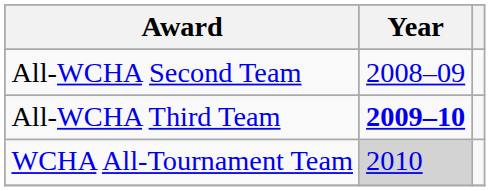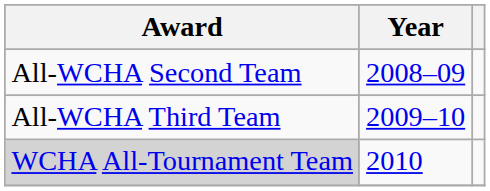(416, 116) bold -> (416, 116) normal
(182, 161) no background -> (182, 161) lightgrey background
(394, 161) lightgrey background -> (394, 161) no background
